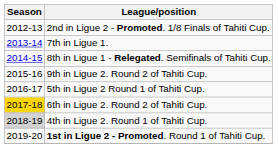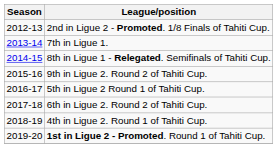(24, 105) gold background -> (24, 105) no background
(24, 120) lightgrey background -> (24, 120) no background
